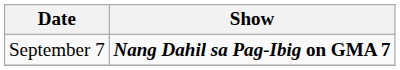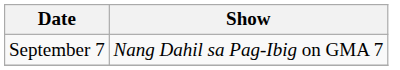(252, 49) bold -> (248, 49) normal
